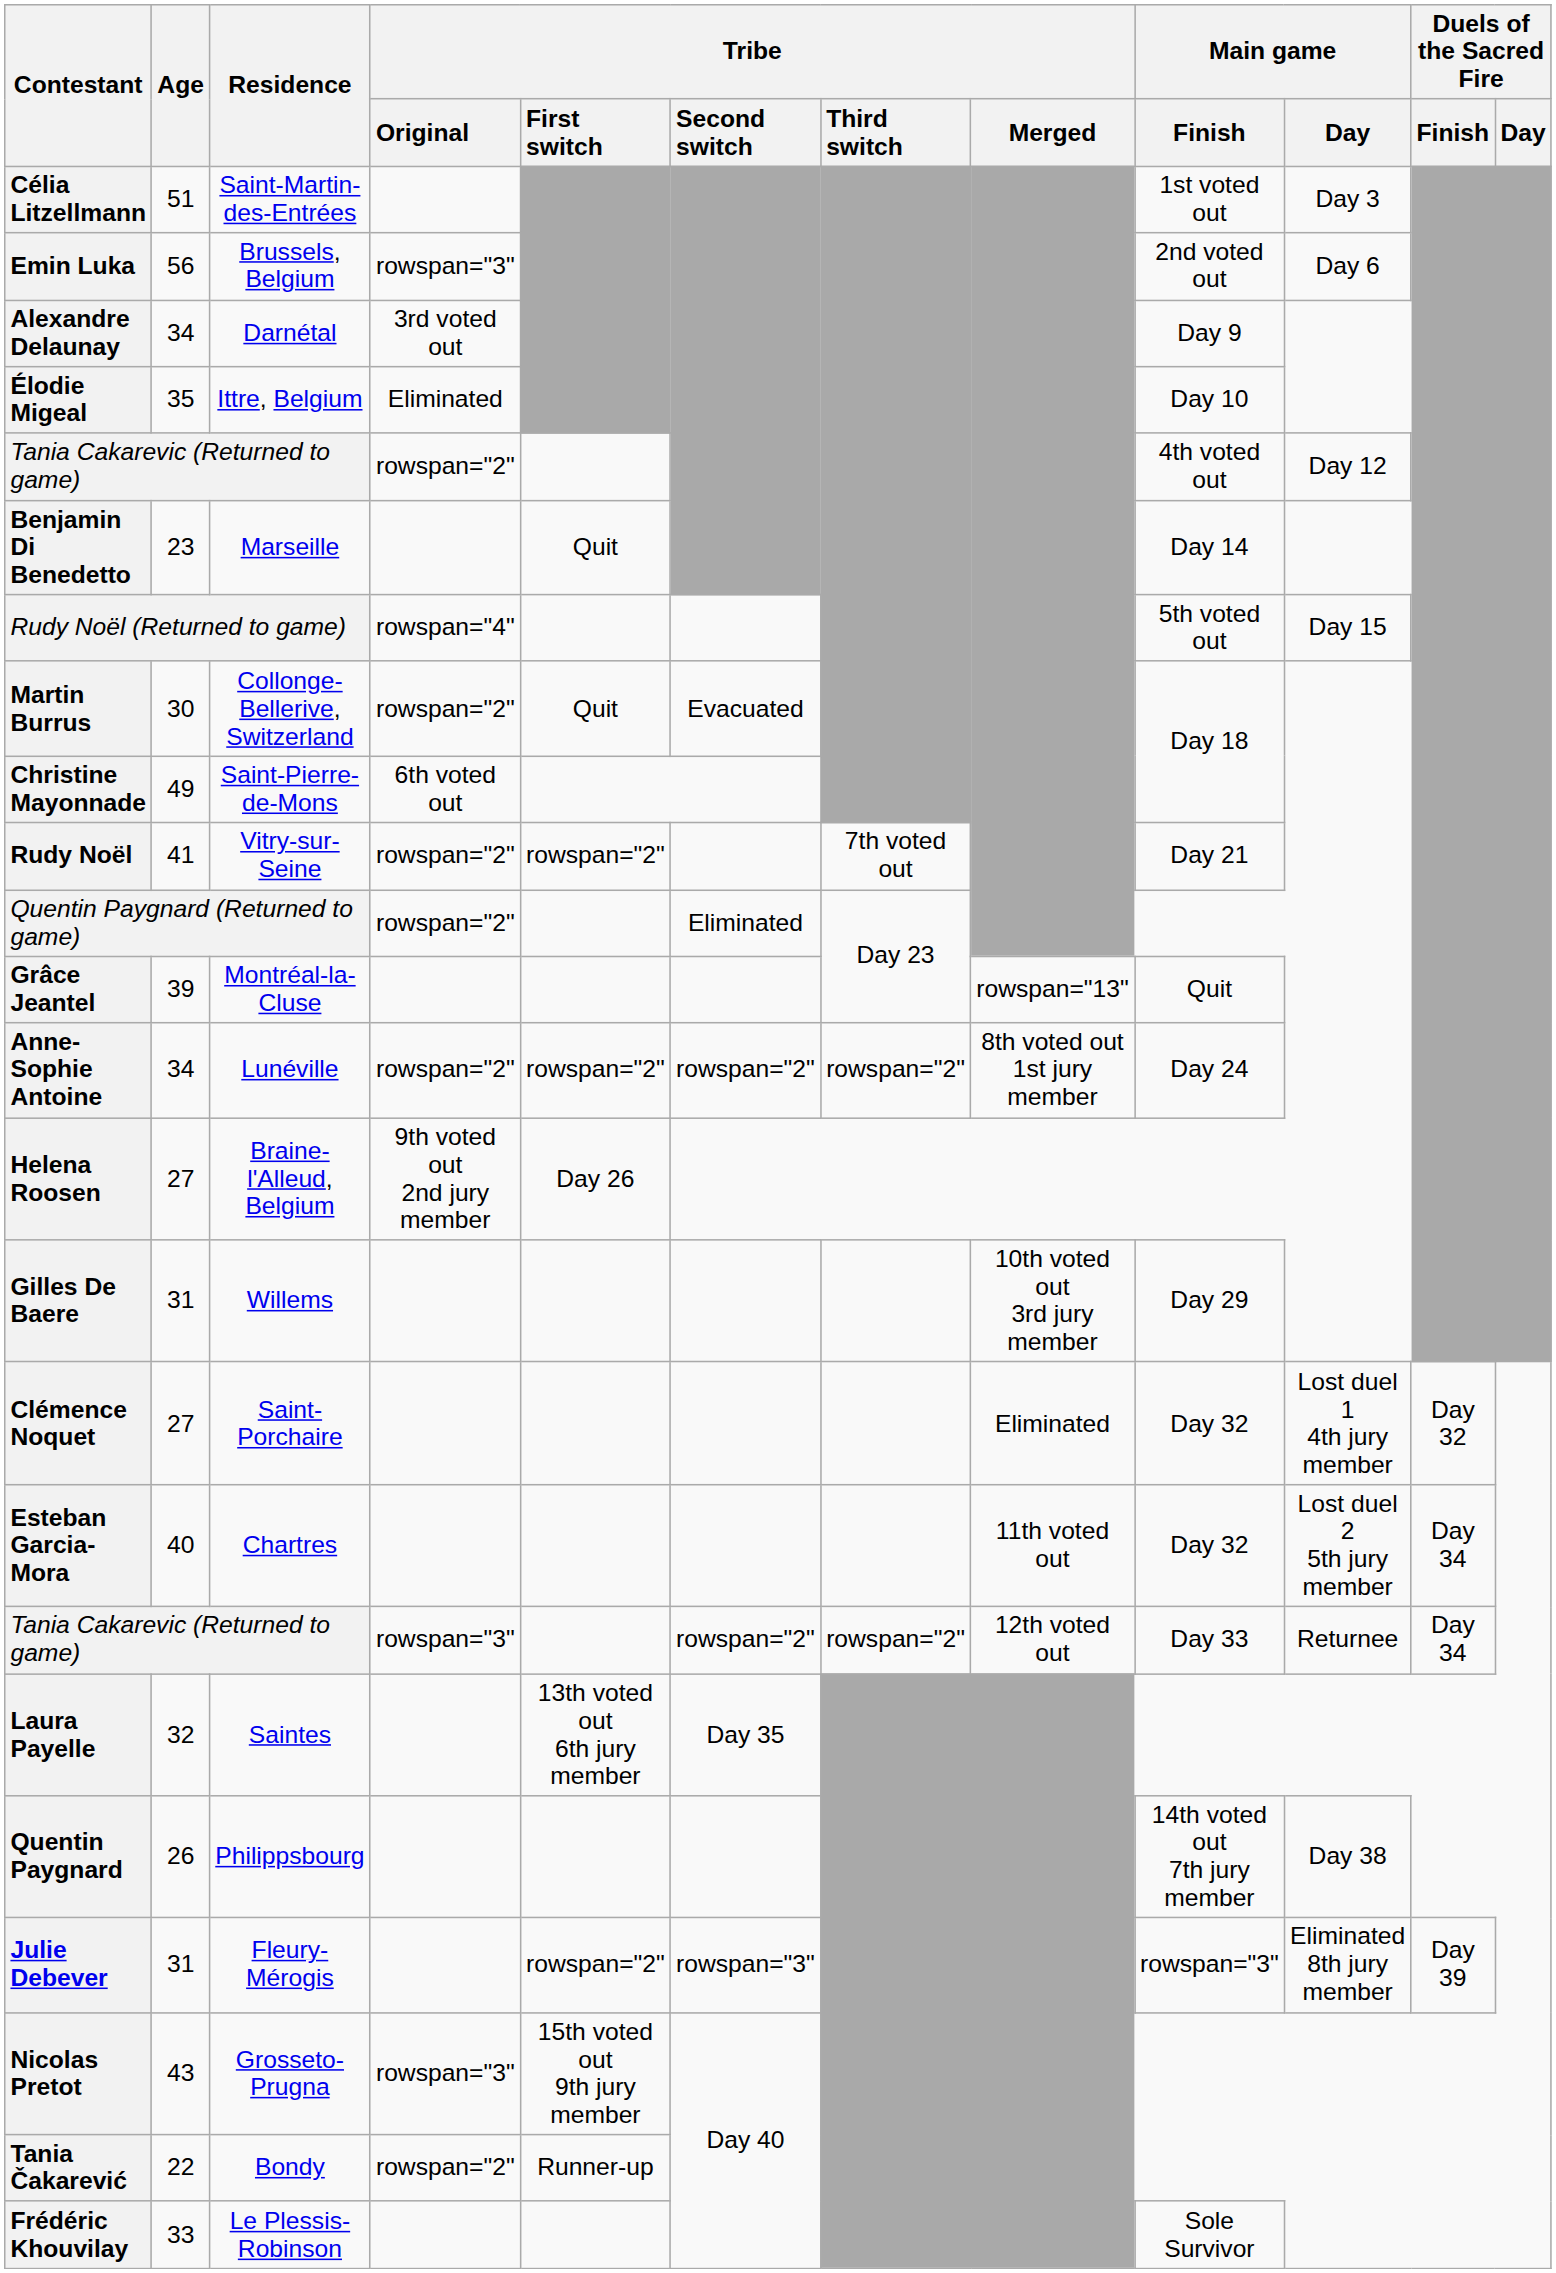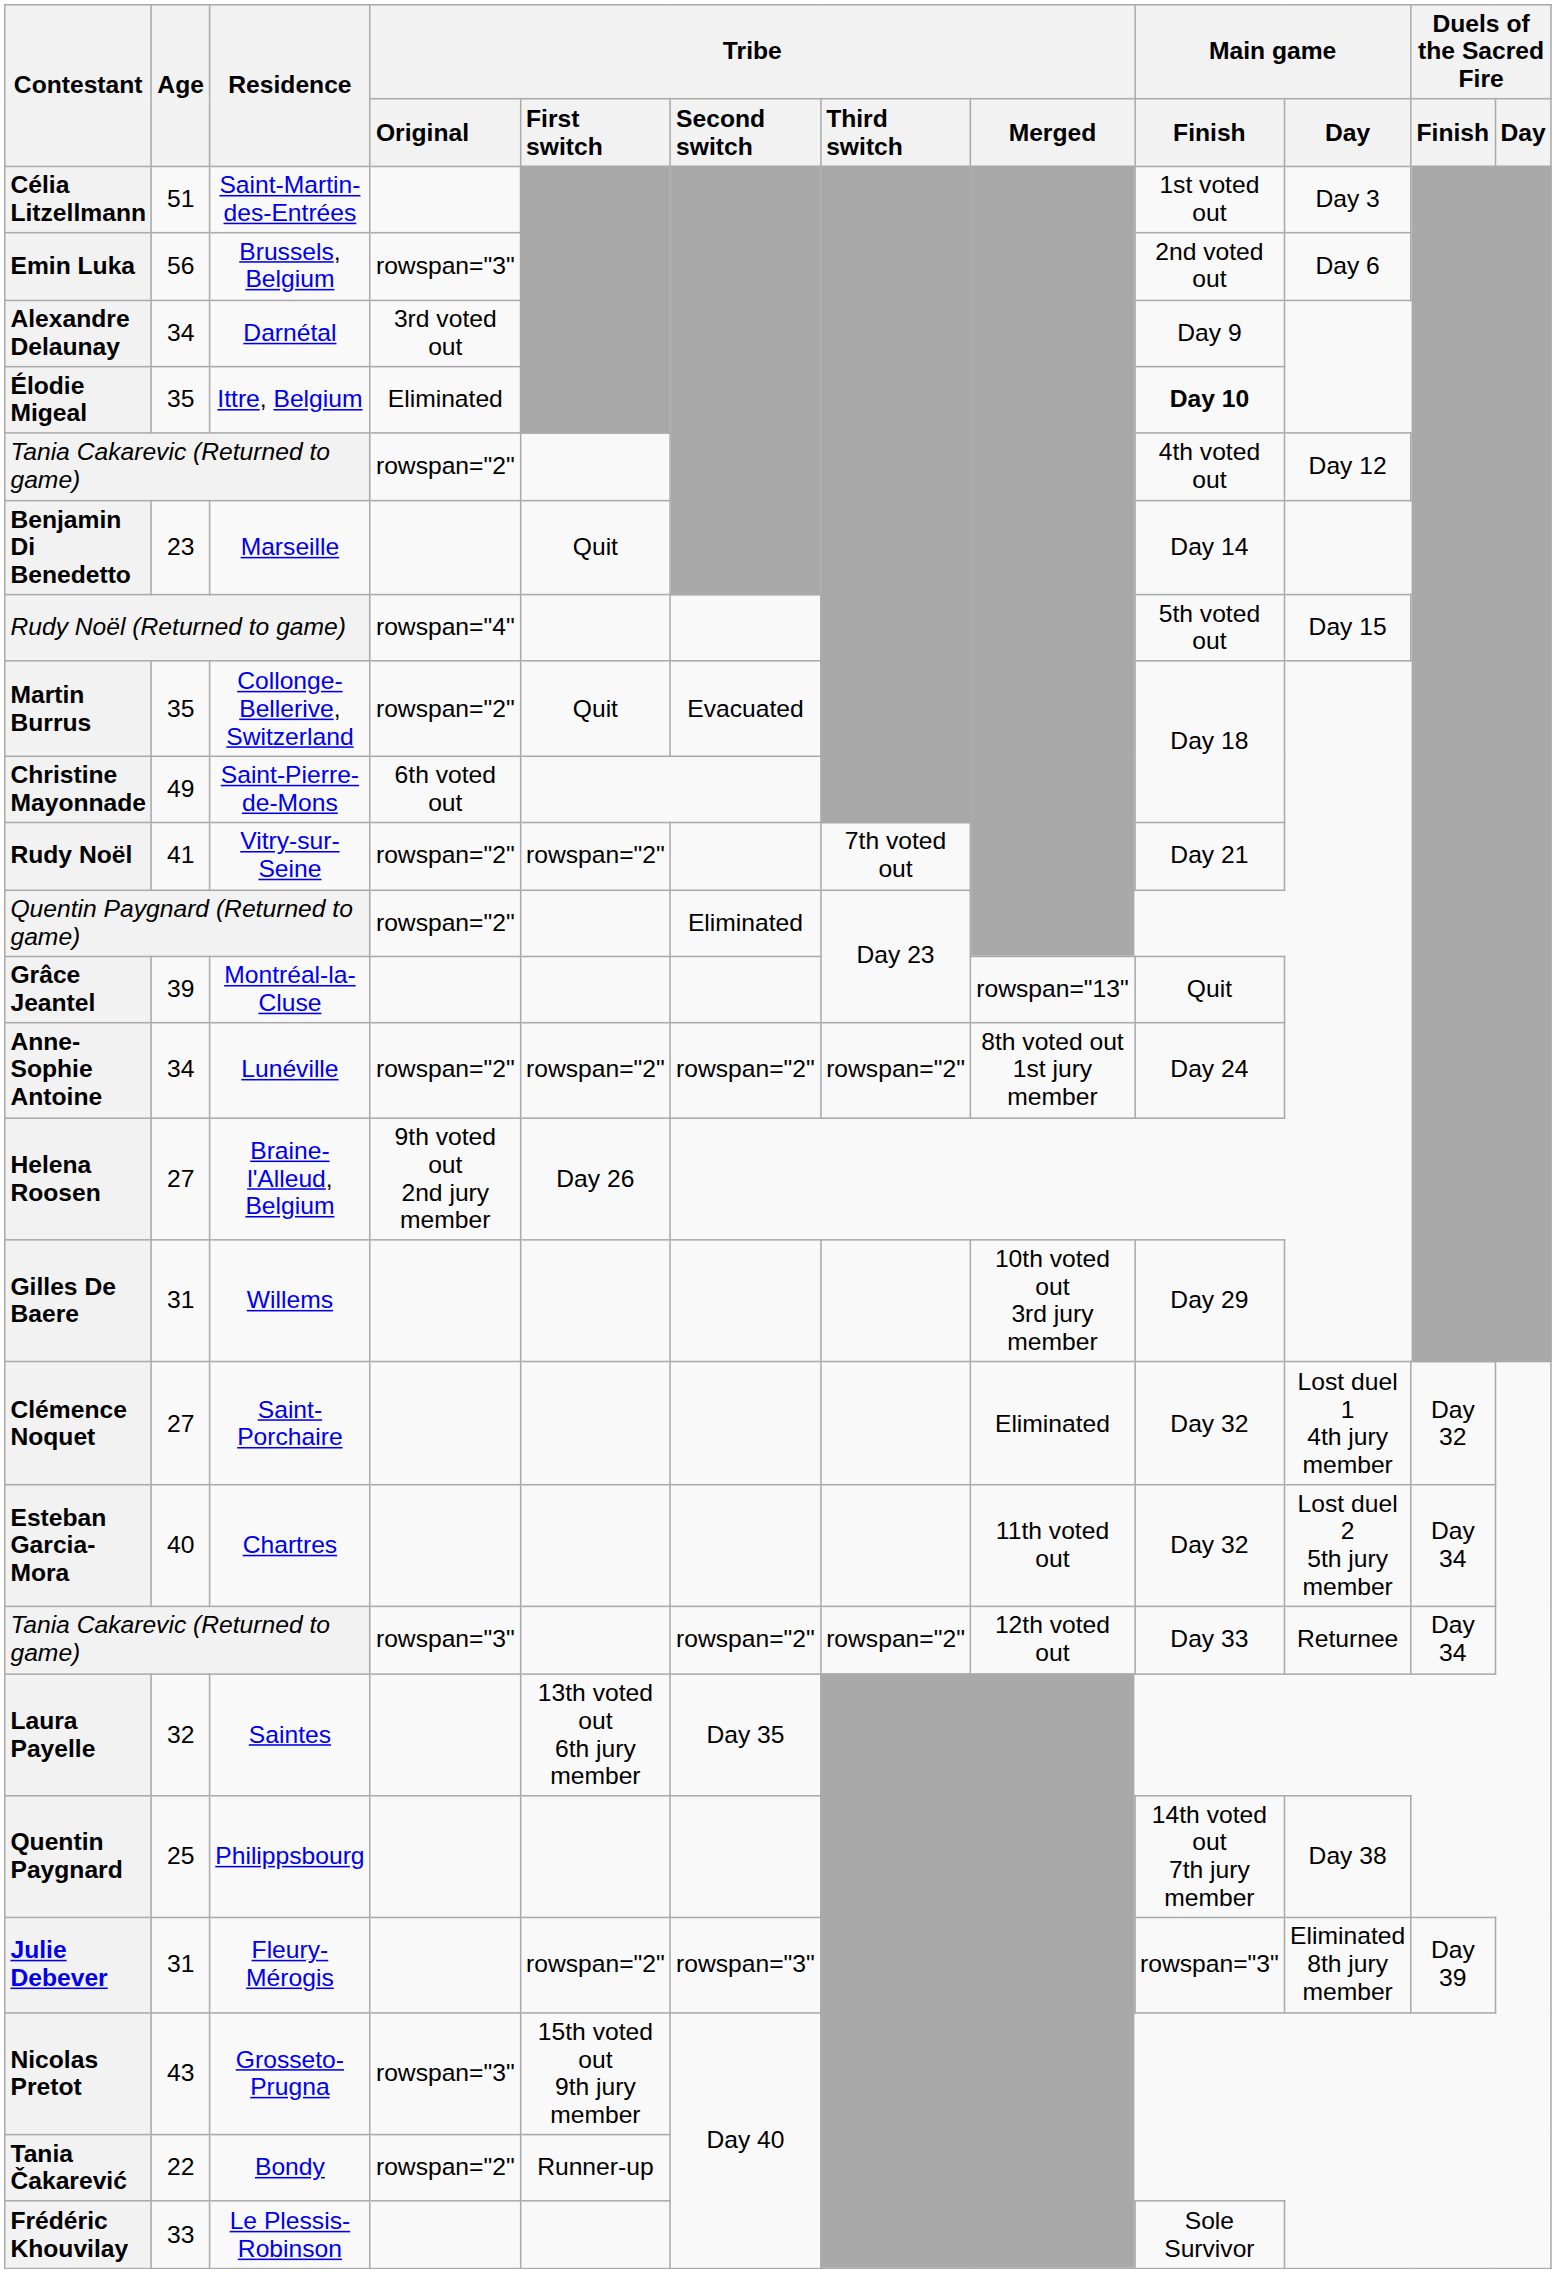(1209, 399) normal -> (1209, 399) bold
(181, 708) 30 -> (181, 708) 35
(181, 1856) 26 -> (181, 1856) 25
